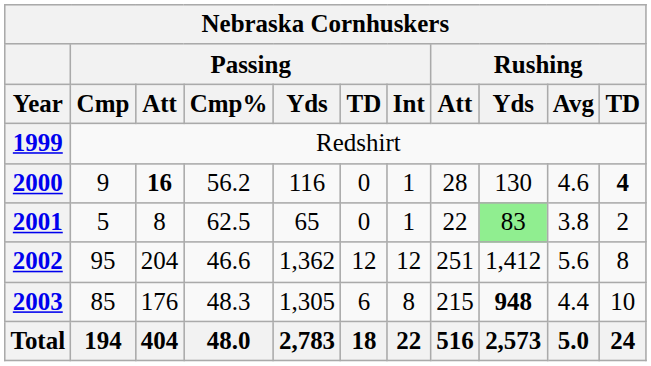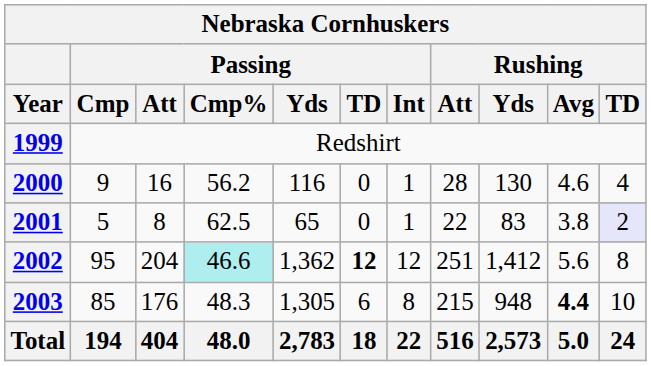(160, 182) bold -> (160, 182) normal
(623, 182) bold -> (623, 182) normal
(513, 222) lightgreen background -> (513, 222) no background
(623, 222) no background -> (623, 222) lavender background
(229, 261) no background -> (229, 261) paleturquoise background
(364, 261) normal -> (364, 261) bold
(513, 301) bold -> (513, 301) normal
(573, 301) normal -> (573, 301) bold
